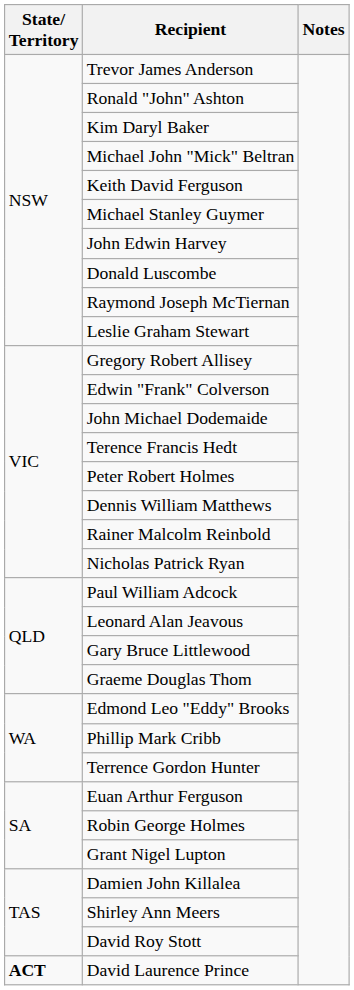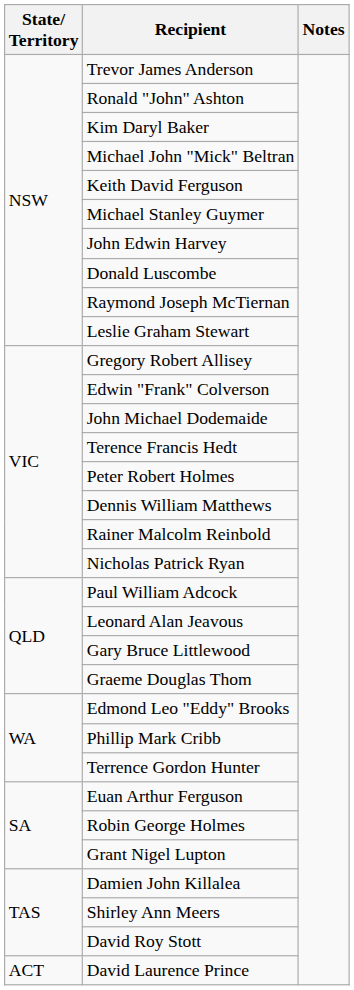(27, 970) bold -> (26, 970) normal
